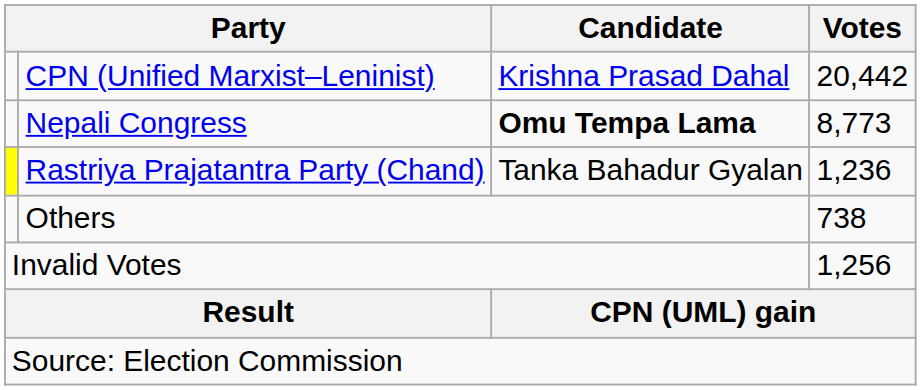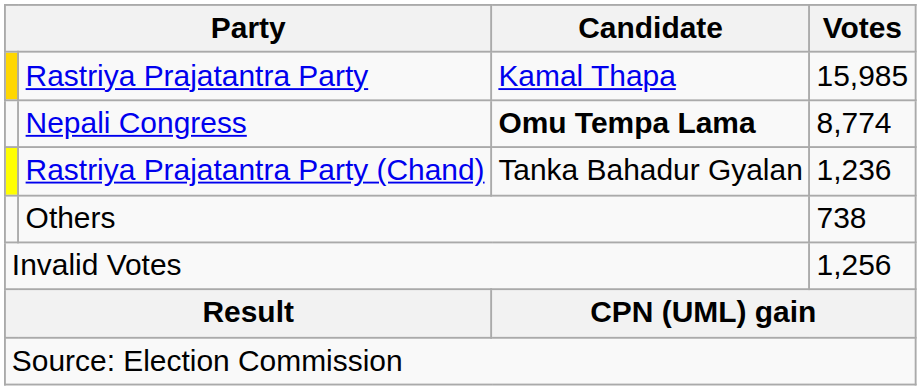- row: (230, 75)
+ row: (197, 75)
(854, 123) 8,773 -> (854, 123) 8,774
